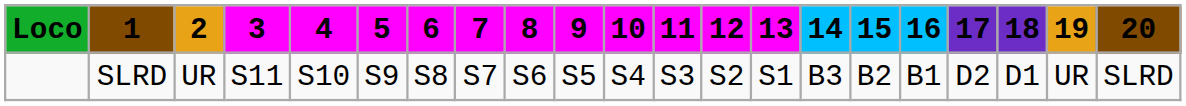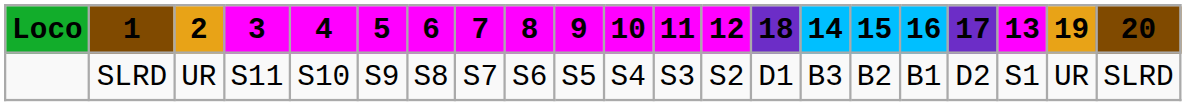columns swapped: (776, 29) <-> (1022, 29)
